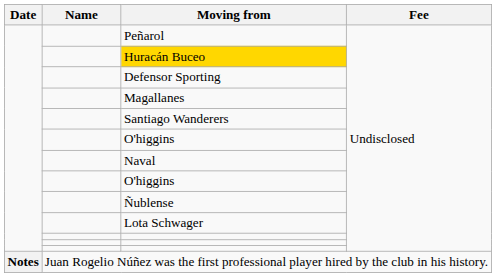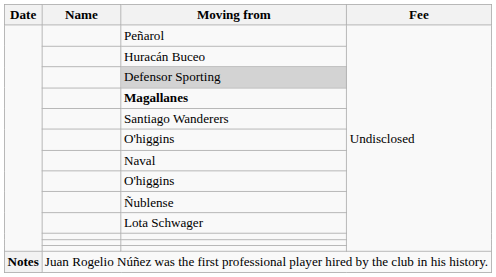(165, 56) gold background -> (165, 56) no background
(172, 77) no background -> (172, 77) lightgrey background
(154, 98) normal -> (156, 98) bold
